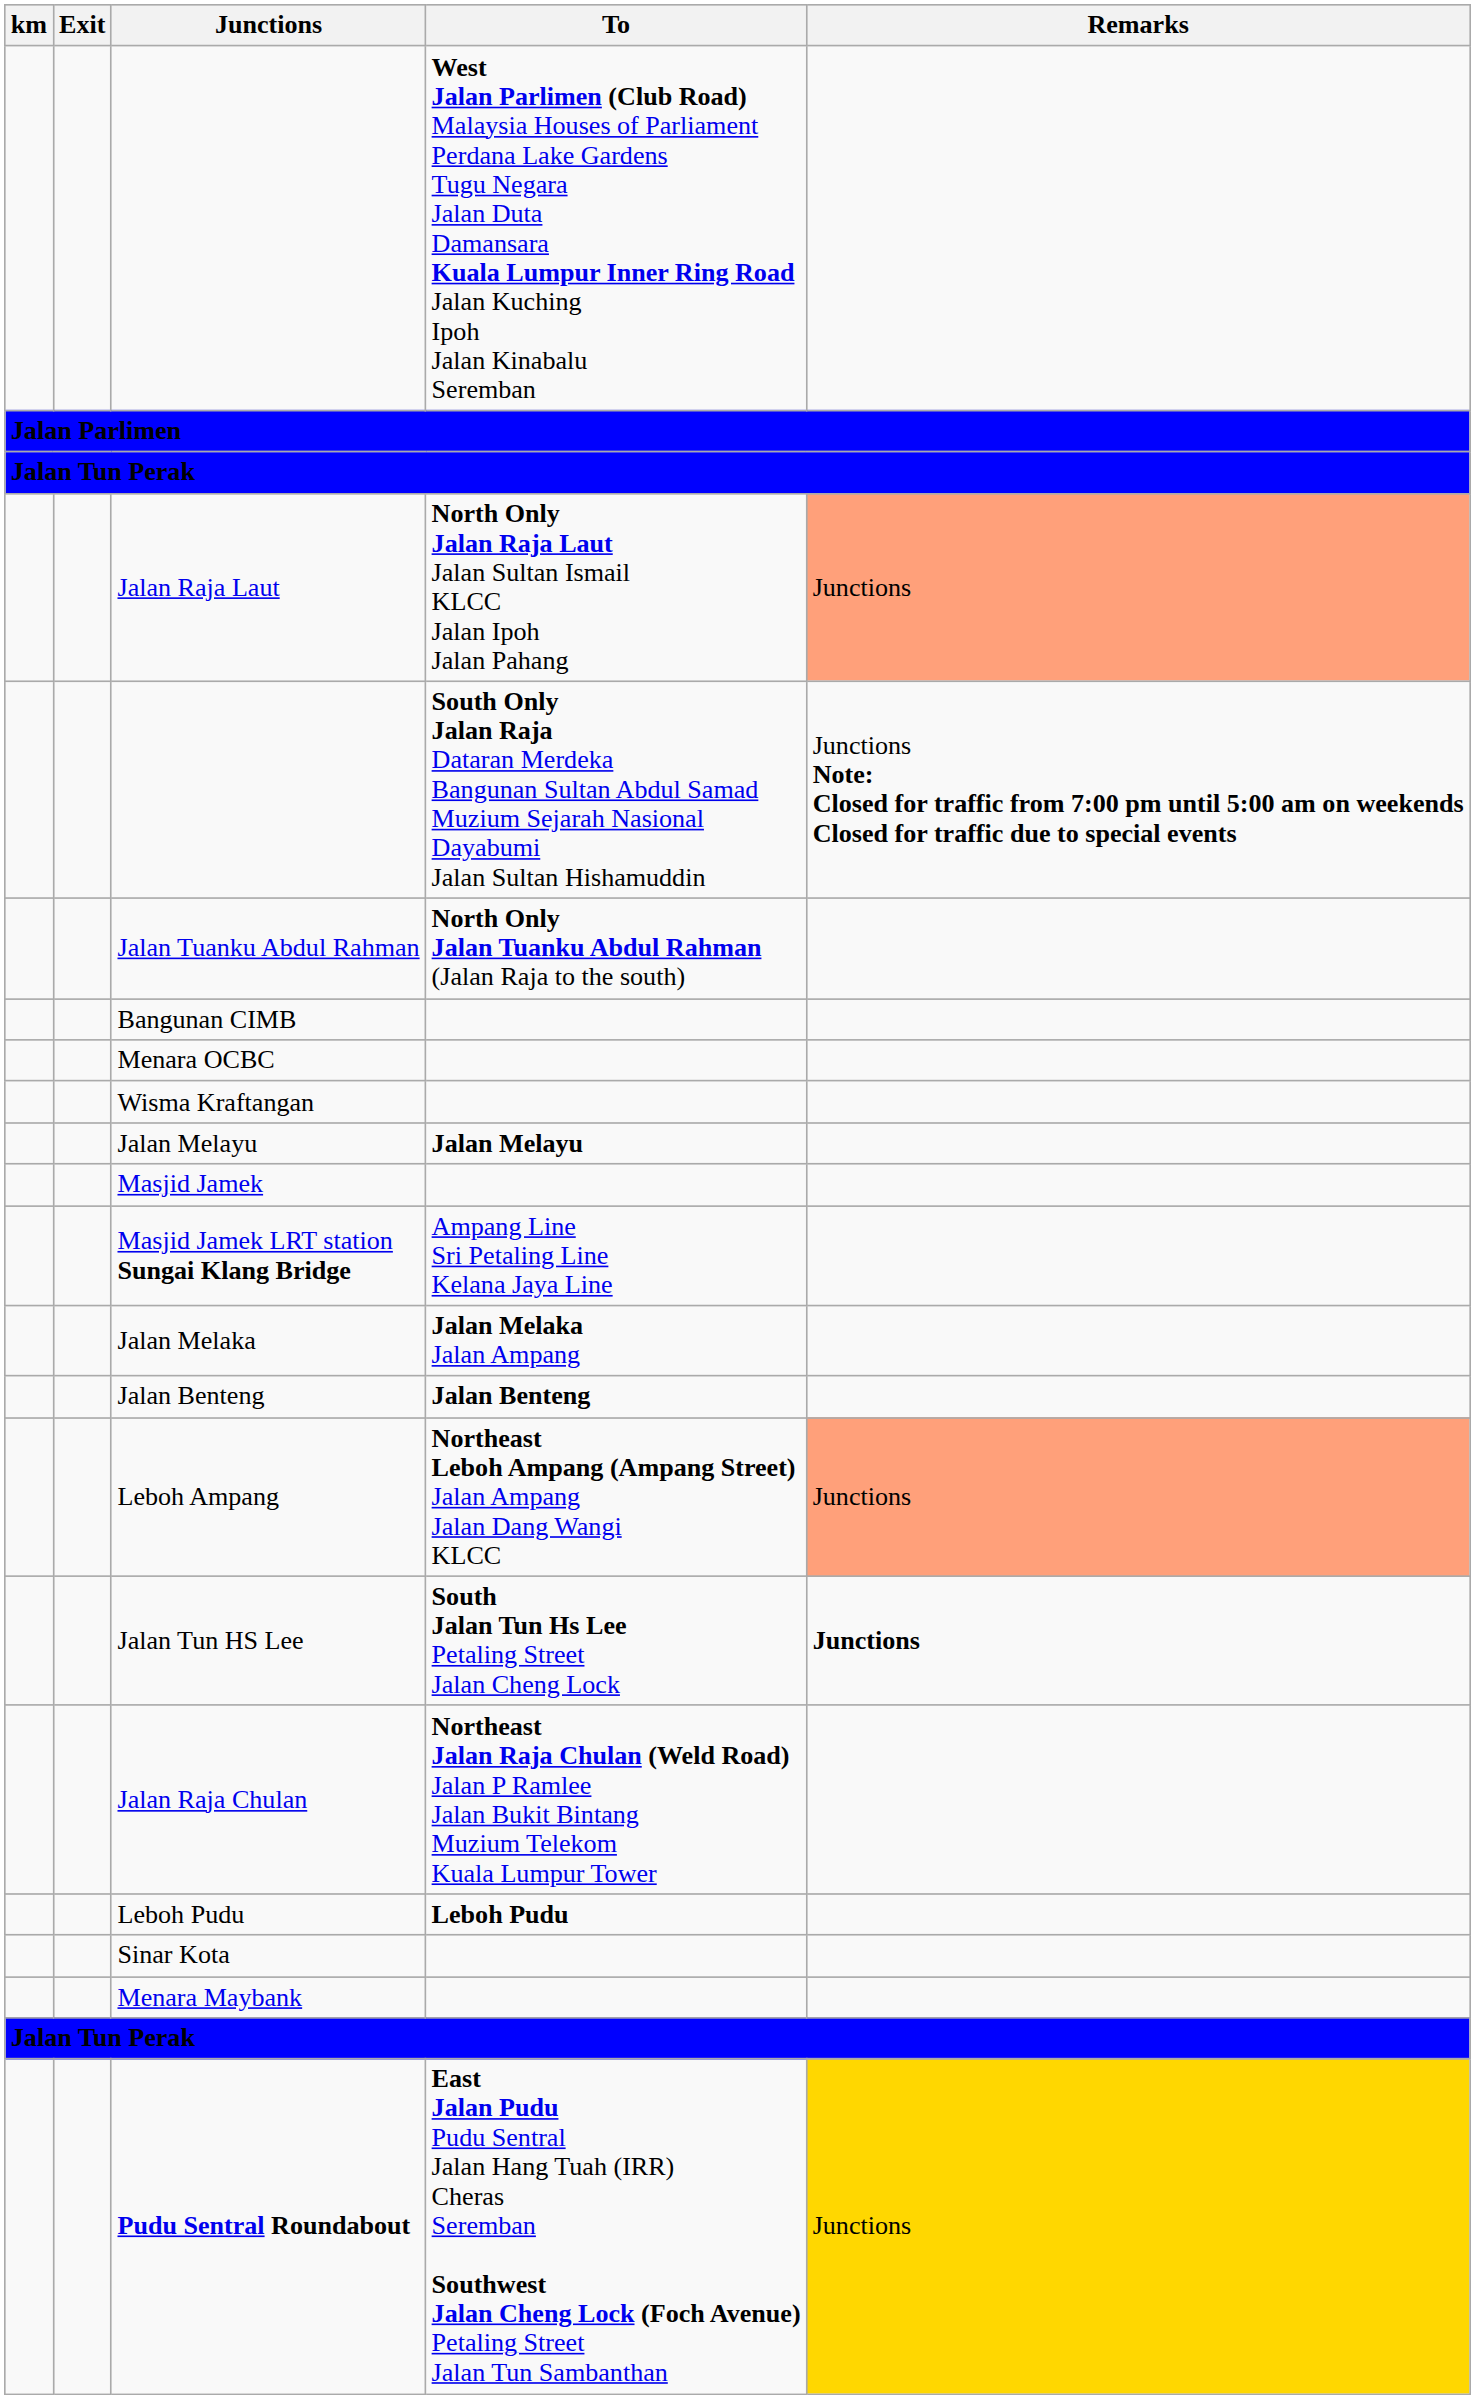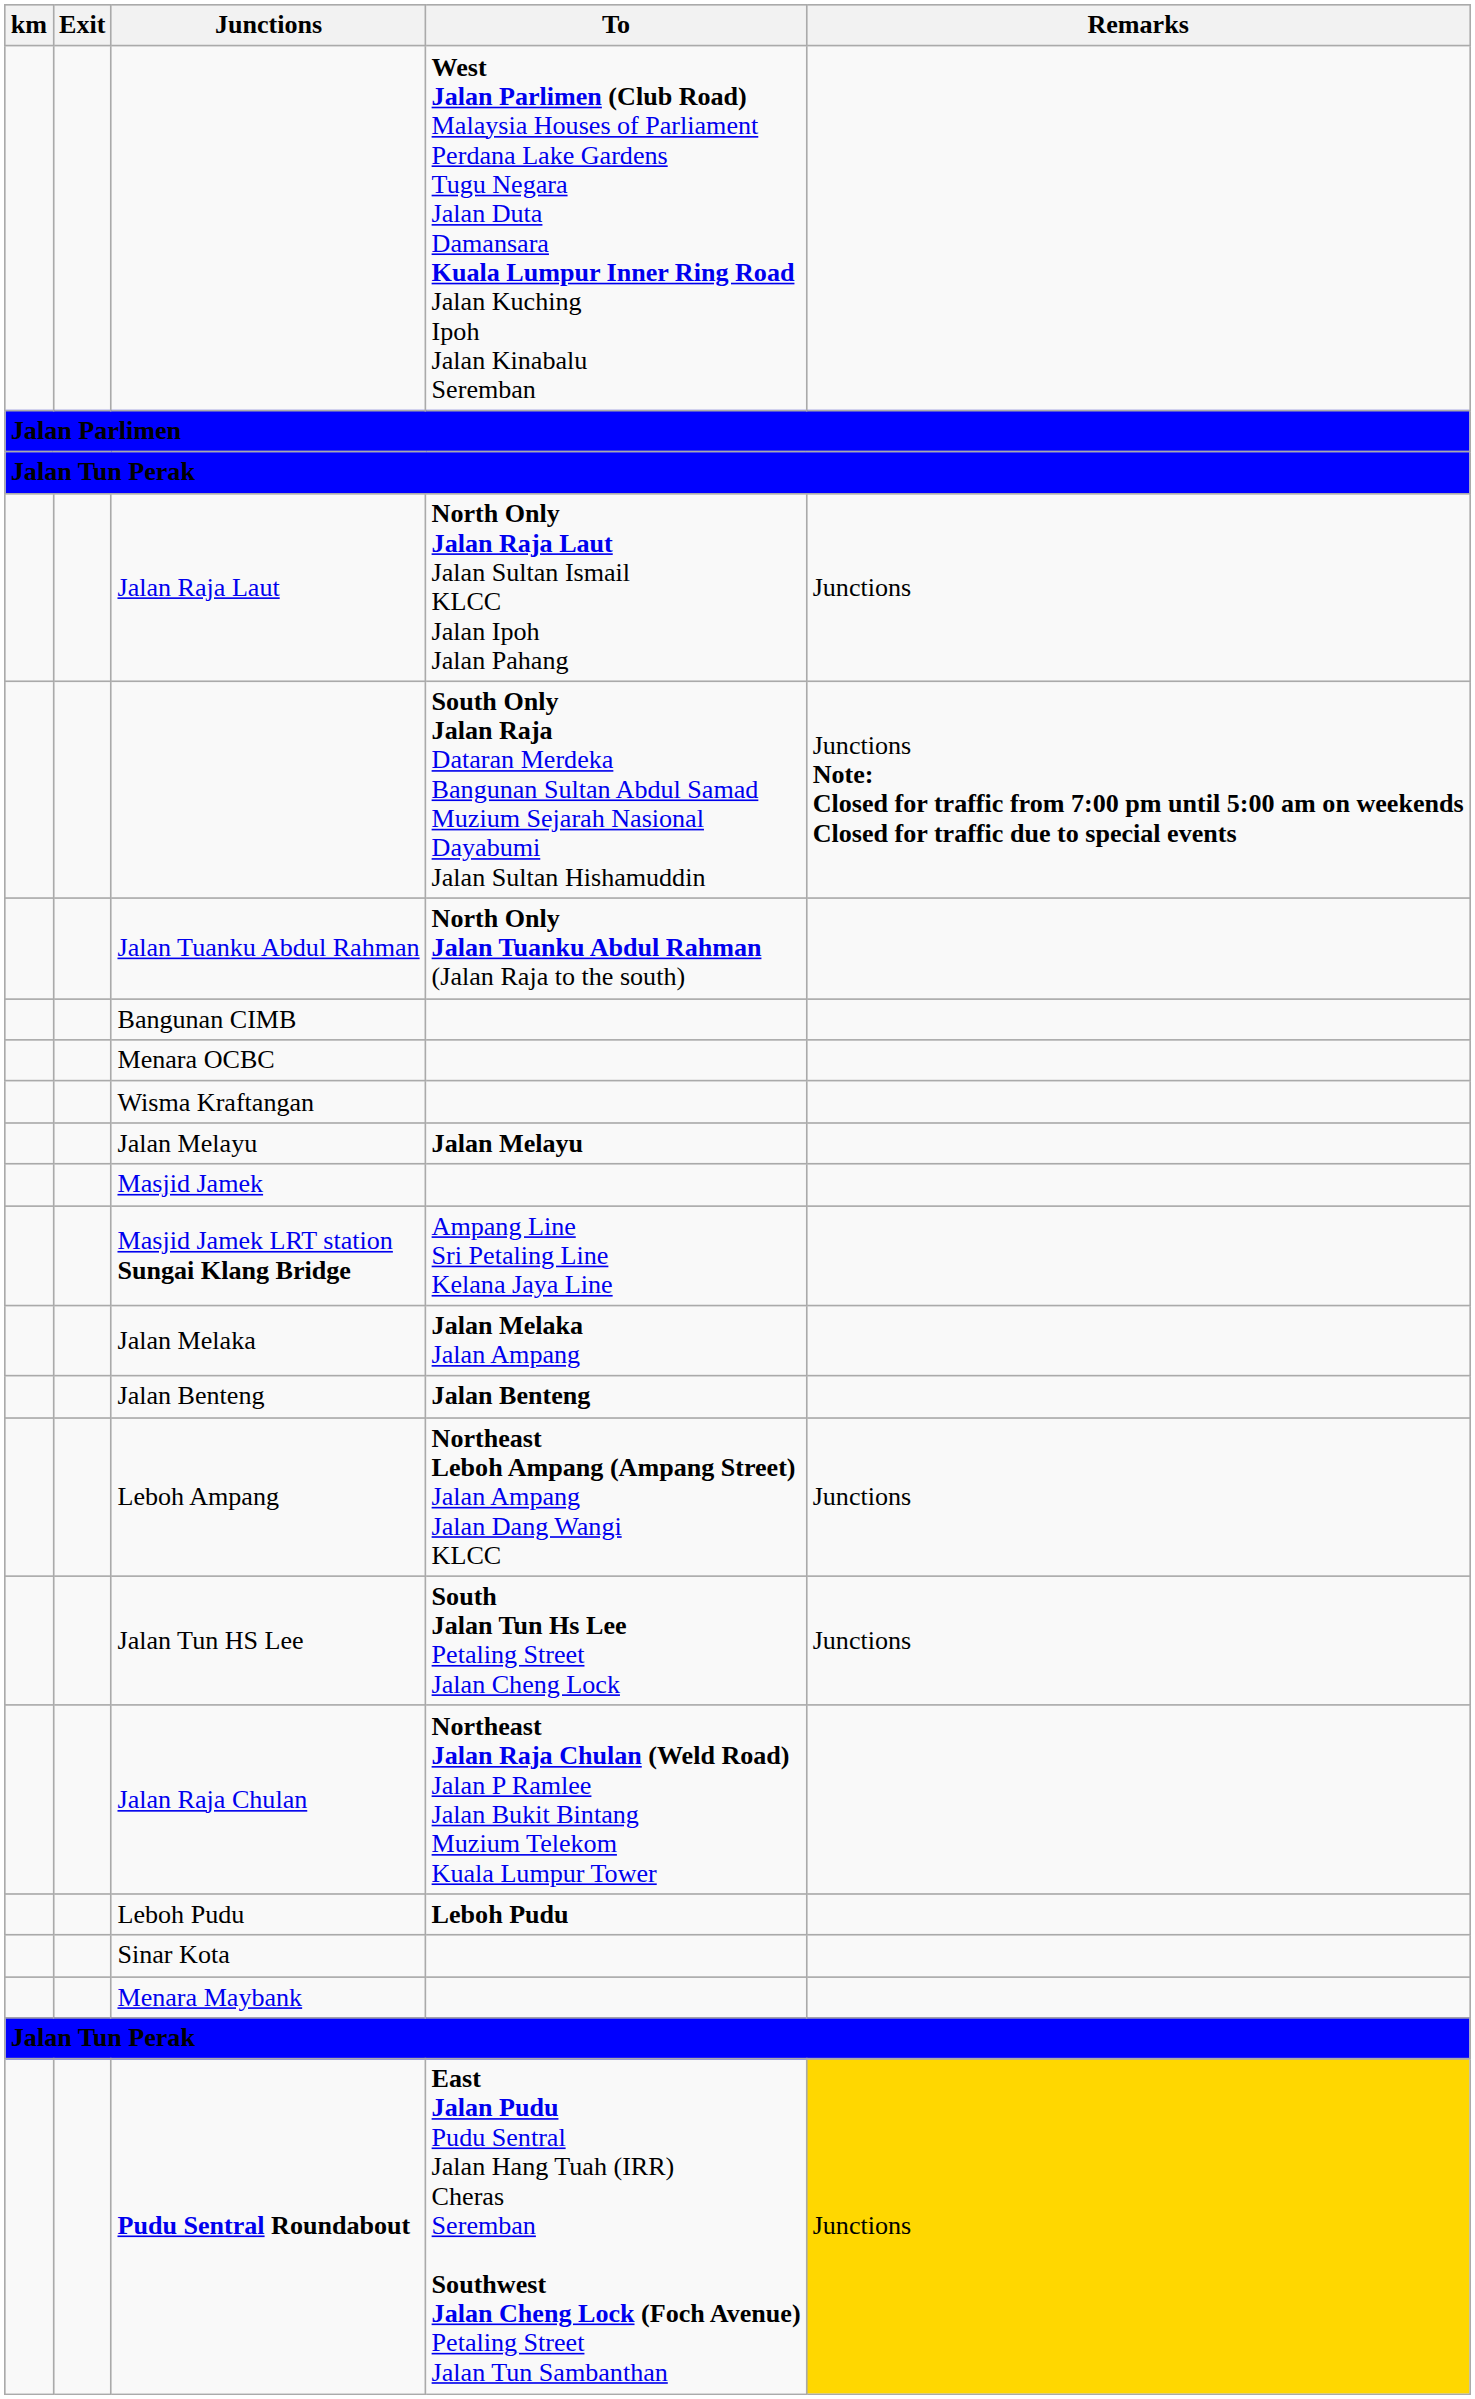(862, 586) lightsalmon background -> (862, 586) no background
(862, 1496) lightsalmon background -> (862, 1496) no background
(866, 1640) bold -> (862, 1640) normal
